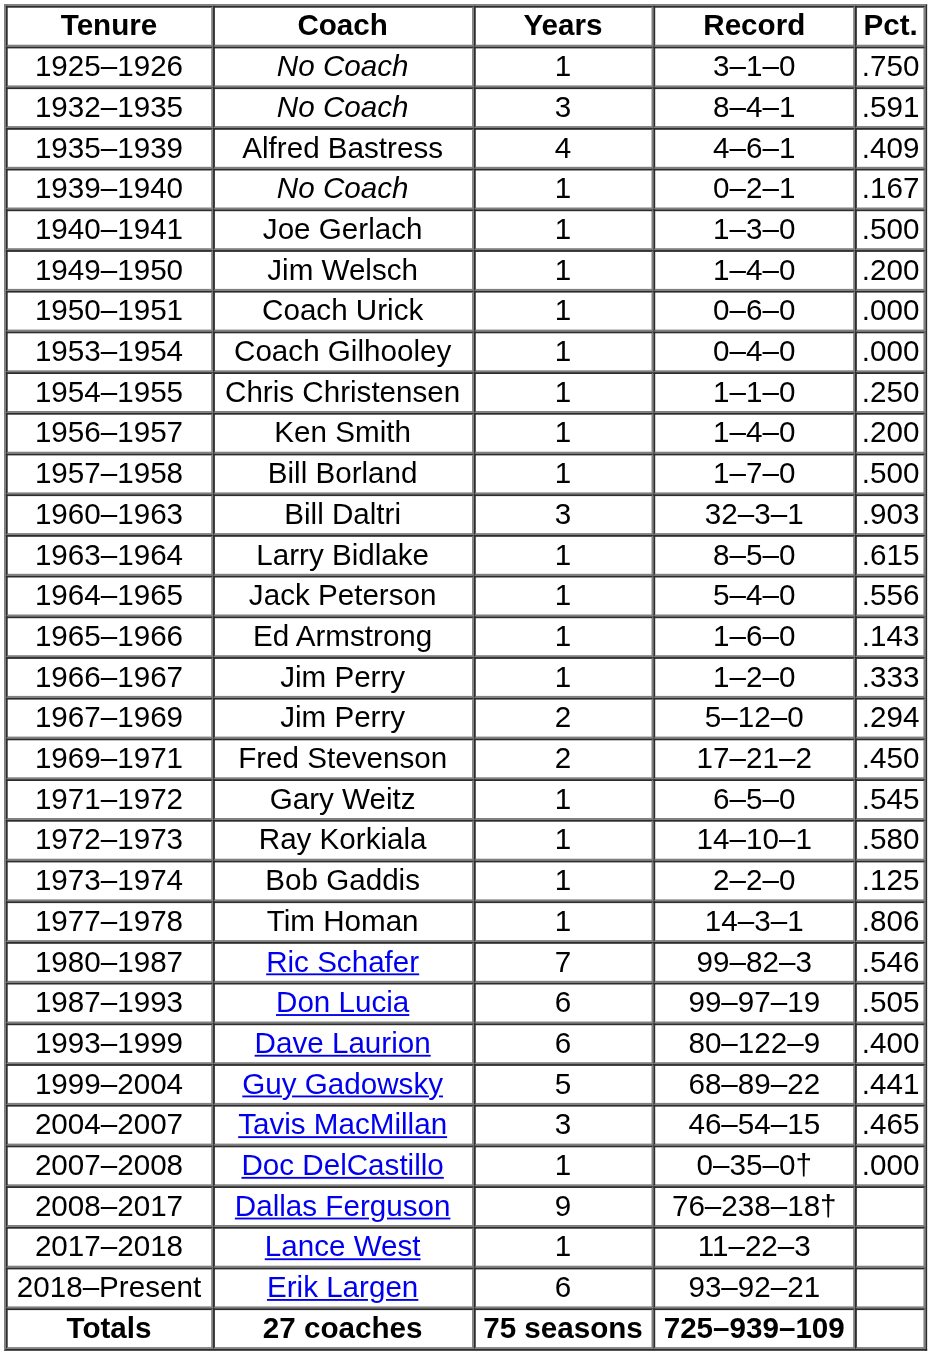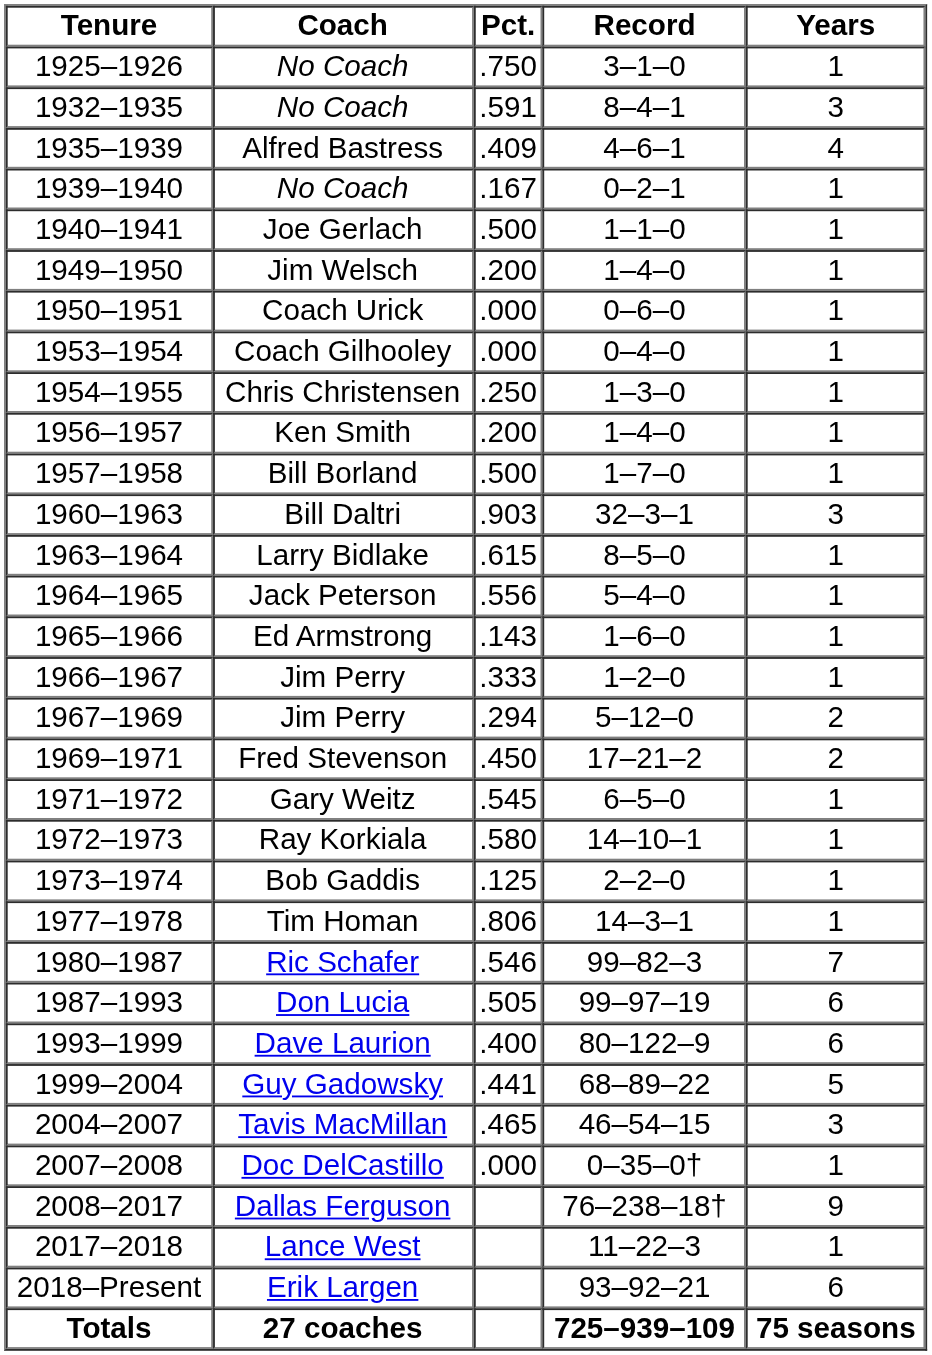columns swapped: (563, 25) <-> (891, 25)
(754, 229) 1–3–0 -> (645, 229) 1–1–0
(754, 392) 1–1–0 -> (645, 392) 1–3–0
